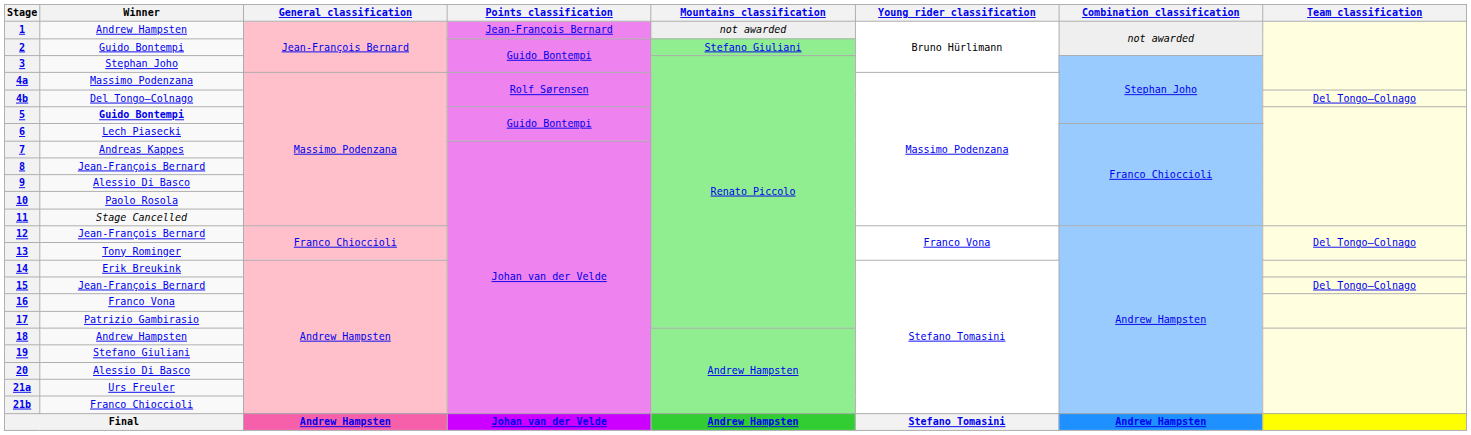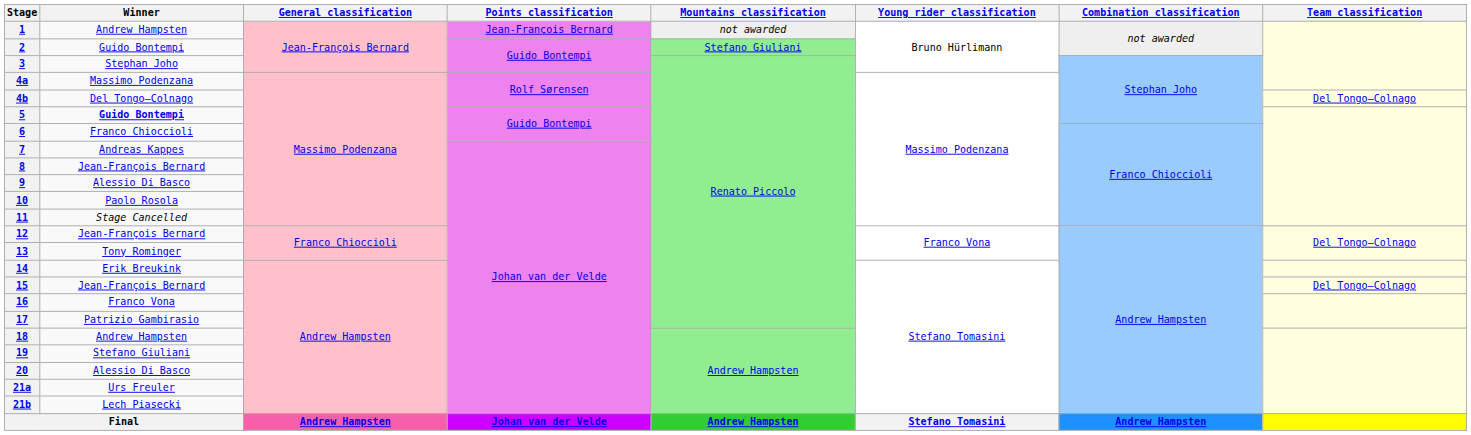(142, 132) Lech Piasecki -> (142, 132) Franco Chioccioli
(142, 405) Franco Chioccioli -> (142, 405) Lech Piasecki
